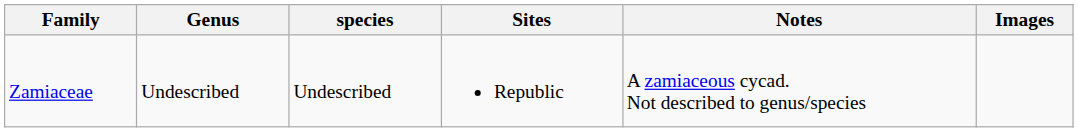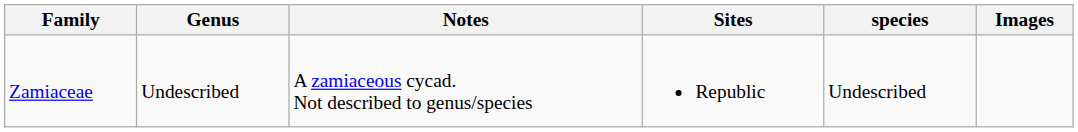columns swapped: (365, 19) <-> (799, 19)
